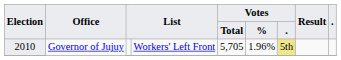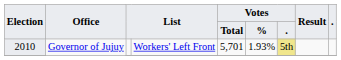(232, 47) 5,705 -> (232, 47) 5,701
(262, 47) 1.96% -> (262, 47) 1.93%
